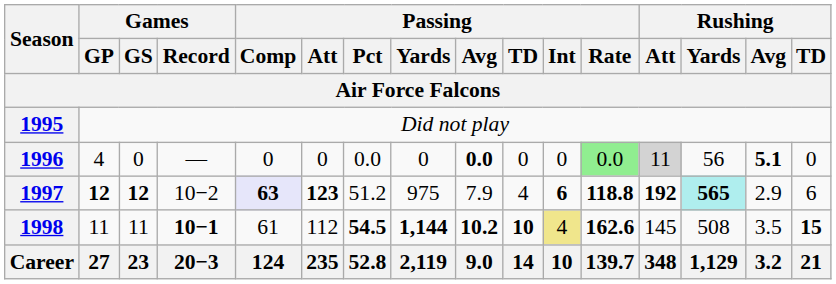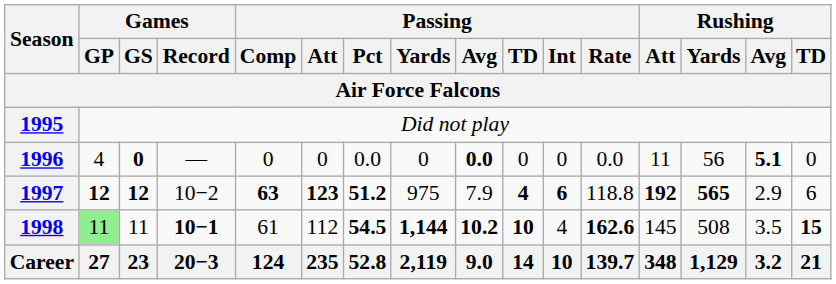(138, 158) normal -> (138, 158) bold
(610, 158) lightgreen background -> (610, 158) no background
(660, 158) lightgrey background -> (660, 158) no background
(268, 192) lavender background -> (268, 192) no background
(367, 192) normal -> (367, 192) bold
(523, 192) normal -> (523, 192) bold
(610, 192) bold -> (610, 192) normal
(713, 192) paleturquoise background -> (713, 192) no background
(99, 227) no background -> (99, 227) lightgreen background
(562, 227) khaki background -> (562, 227) no background
